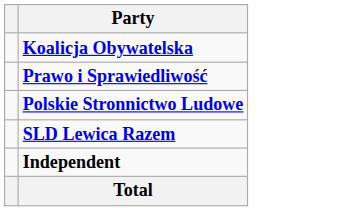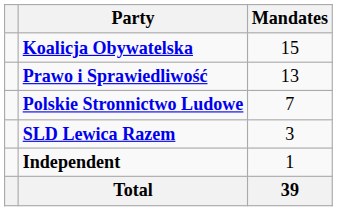+ column: (290, 18)
